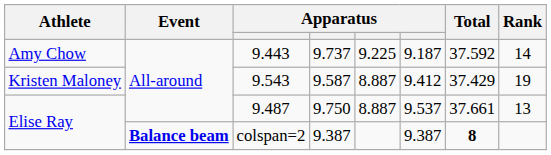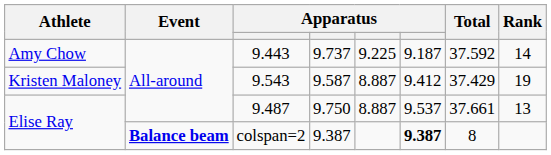(423, 136) normal -> (423, 136) bold
(472, 136) bold -> (472, 136) normal
